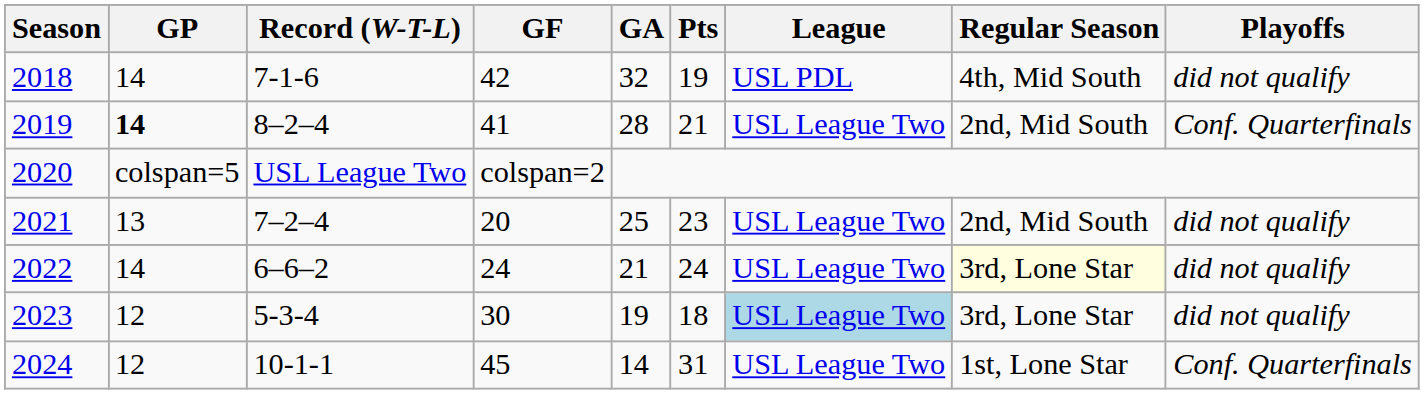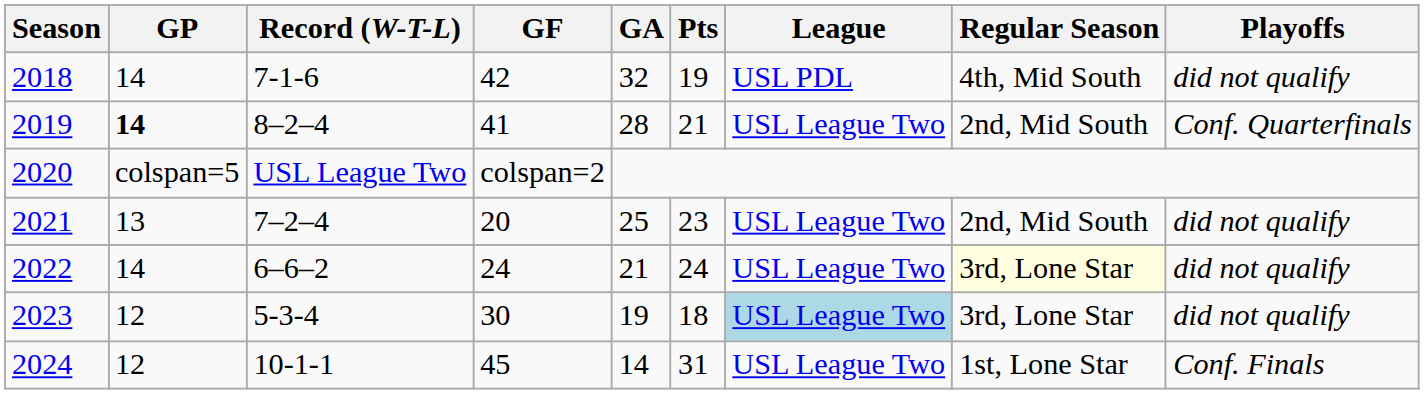(1293, 364) Conf. Quarterfinals -> (1249, 364) Conf. Finals
